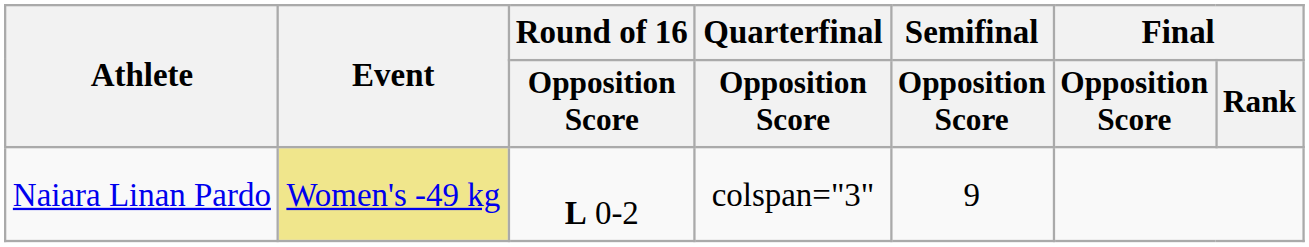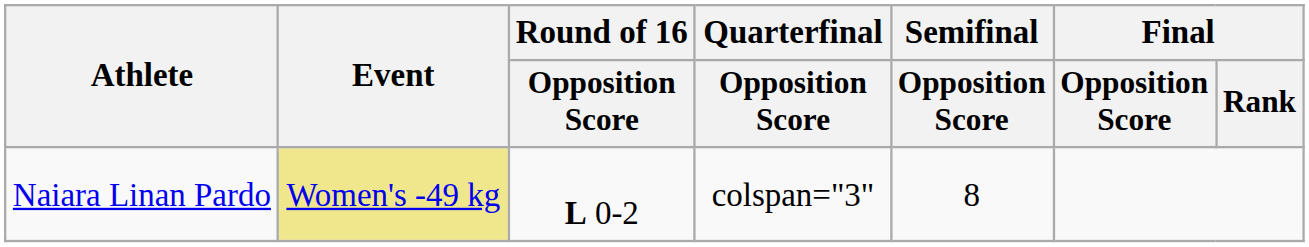(972, 194) 9 -> (972, 194) 8
